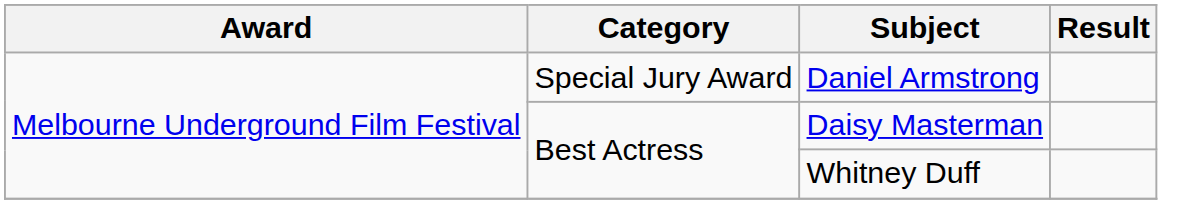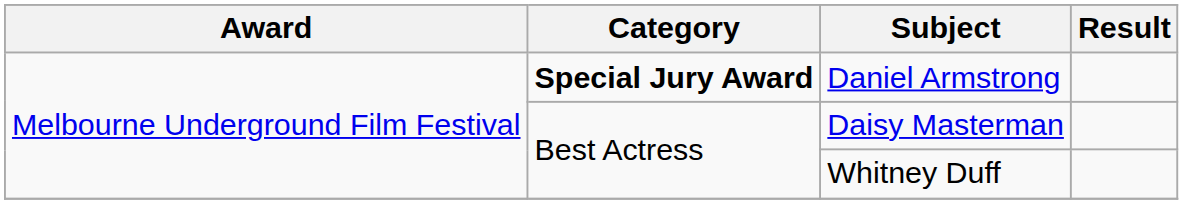(664, 76) normal -> (674, 76) bold
